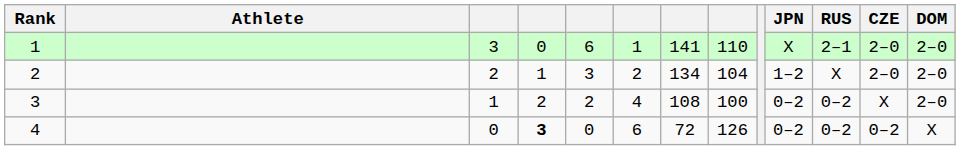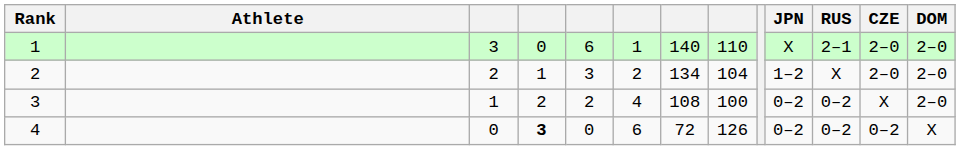(685, 47) 141 -> (685, 47) 140
